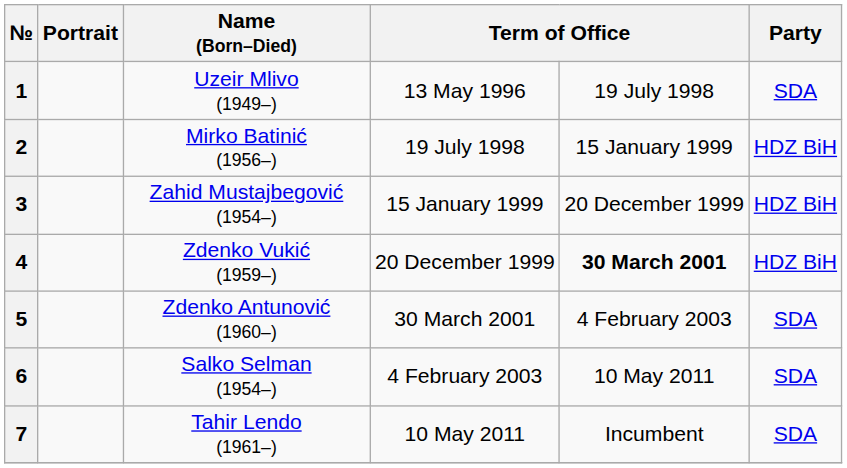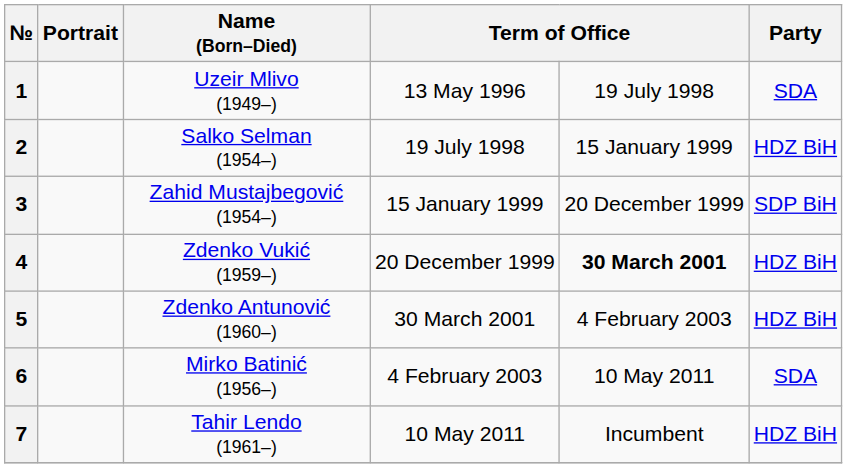(246, 147) Mirko Batinić (1956–) -> (246, 147) Salko Selman (1954–)
(795, 204) HDZ BiH -> (795, 204) SDP BiH
(795, 319) SDA -> (795, 319) HDZ BiH
(246, 376) Salko Selman (1954–) -> (246, 376) Mirko Batinić (1956–)
(795, 433) SDA -> (795, 433) HDZ BiH
